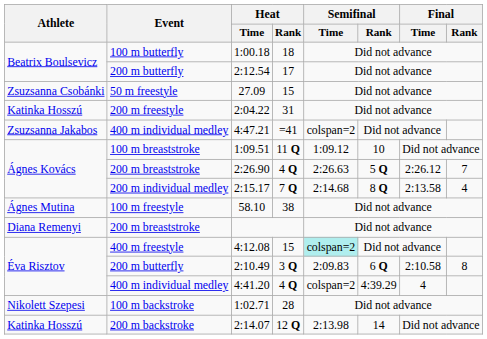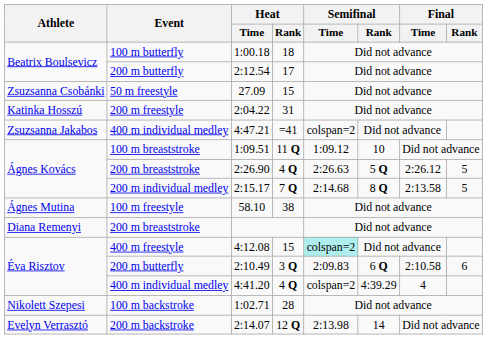(464, 169) 7 -> (464, 169) 5
(464, 188) 4 -> (464, 188) 5
(464, 266) 8 -> (464, 266) 6
(45, 325) Katinka Hosszú -> (48, 325) Evelyn Verrasztó
